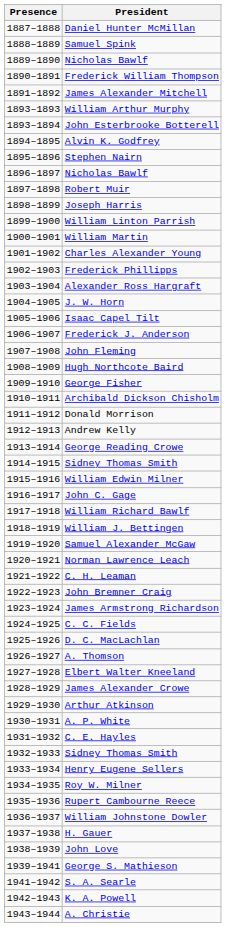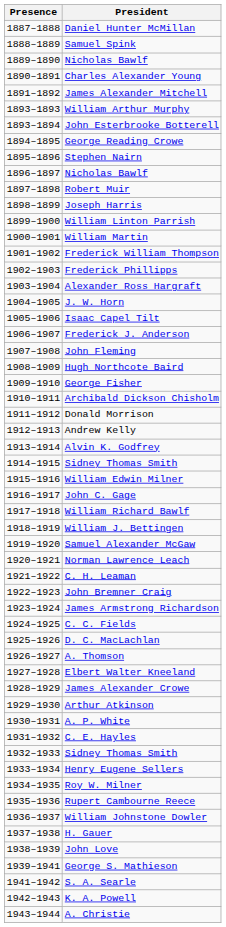(142, 77) Frederick William Thompson -> (133, 77) Charles Alexander Young
(112, 141) Alvin K. Godfrey -> (124, 141) George Reading Crowe
(133, 254) Charles Alexander Young -> (142, 254) Frederick William Thompson
(124, 447) George Reading Crowe -> (112, 447) Alvin K. Godfrey
